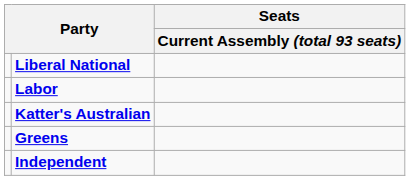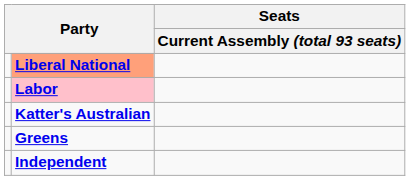(73, 65) no background -> (73, 65) lightsalmon background
(36, 89) no background -> (36, 89) pink background
